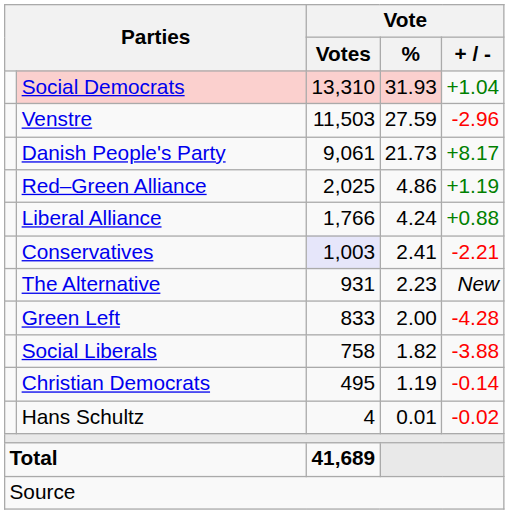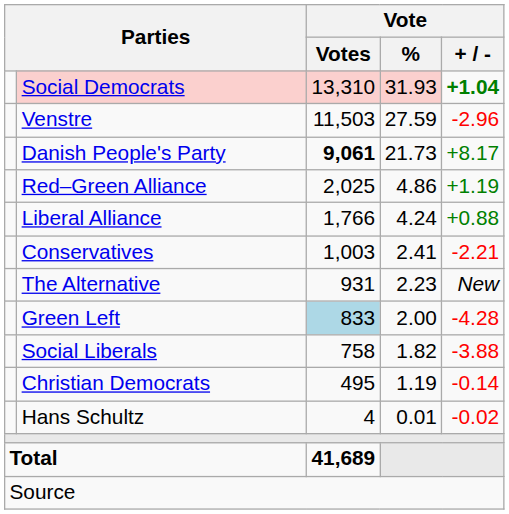(473, 86) normal -> (473, 86) bold
(349, 152) normal -> (349, 152) bold
(349, 251) lavender background -> (349, 251) no background
(358, 317) no background -> (358, 317) lightblue background
